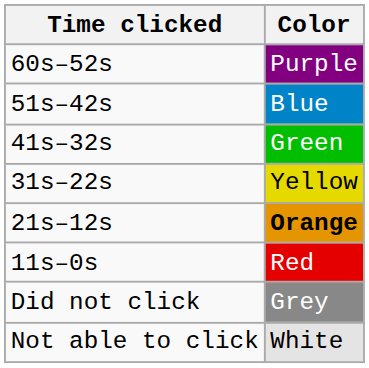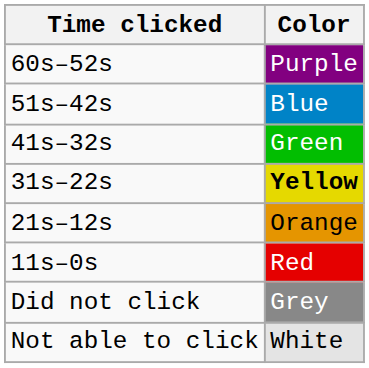(314, 183) normal -> (314, 183) bold
(314, 223) bold -> (314, 223) normal
